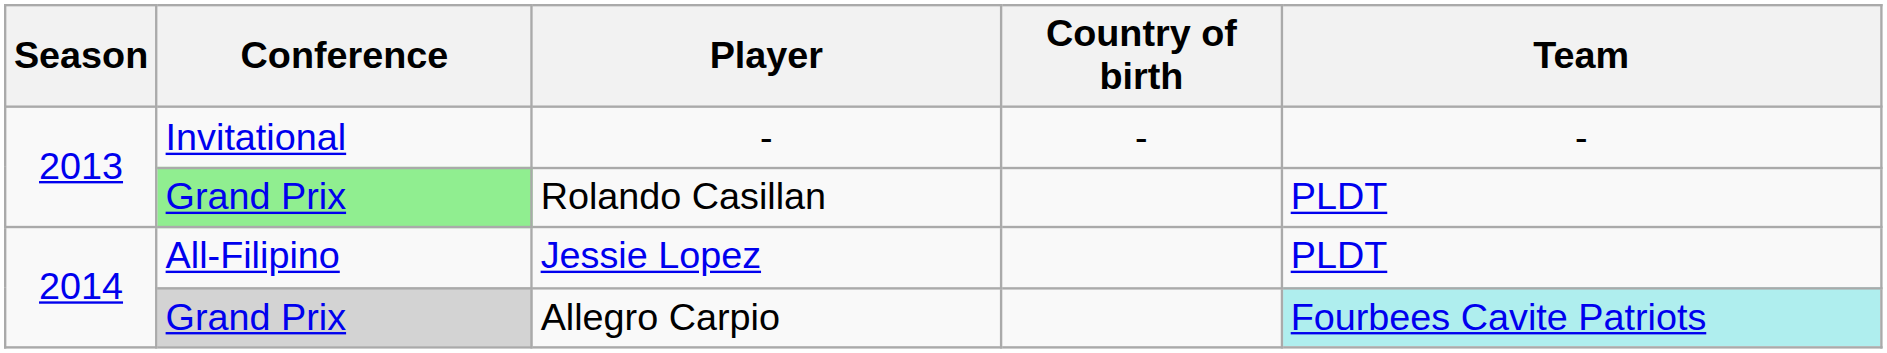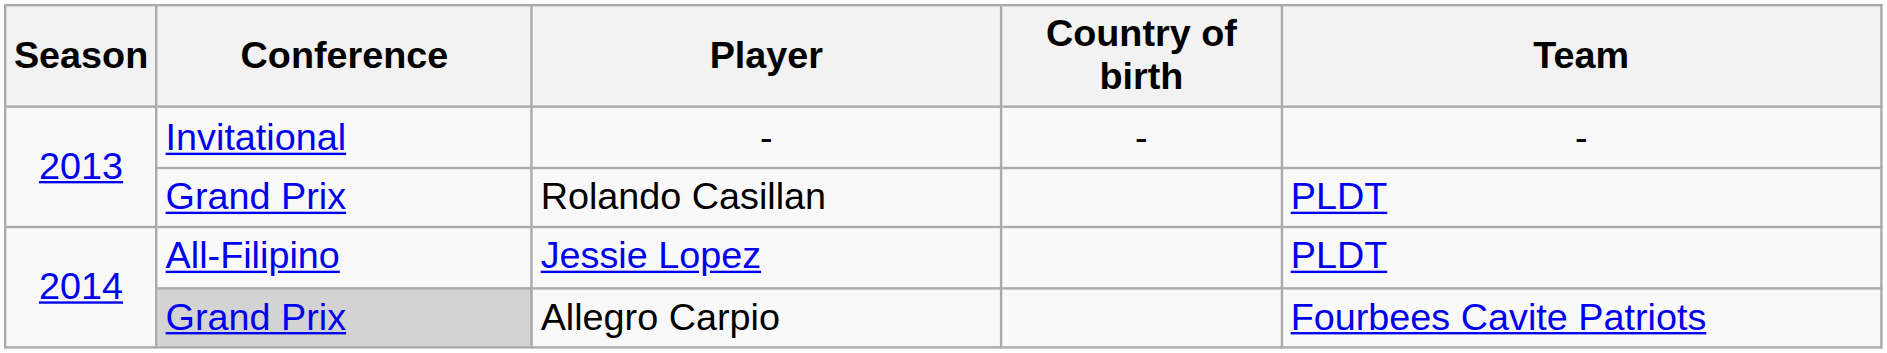(256, 196) lightgreen background -> (256, 196) no background
(1498, 316) paleturquoise background -> (1498, 316) no background
